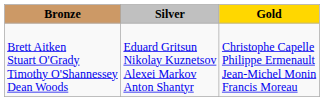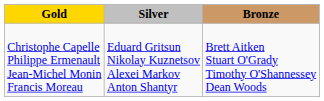columns swapped: (269, 14) <-> (62, 14)
